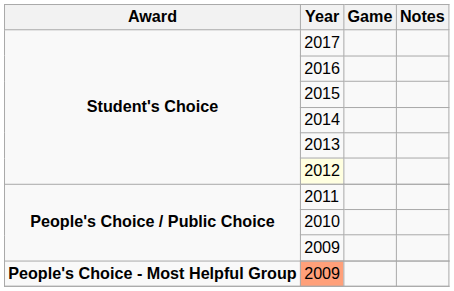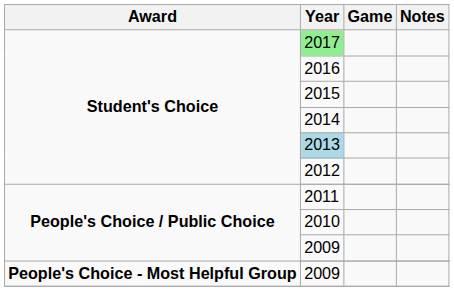(322, 42) no background -> (322, 42) lightgreen background
(322, 145) no background -> (322, 145) lightblue background
(322, 171) lightyellow background -> (322, 171) no background
(322, 273) lightsalmon background -> (322, 273) no background
